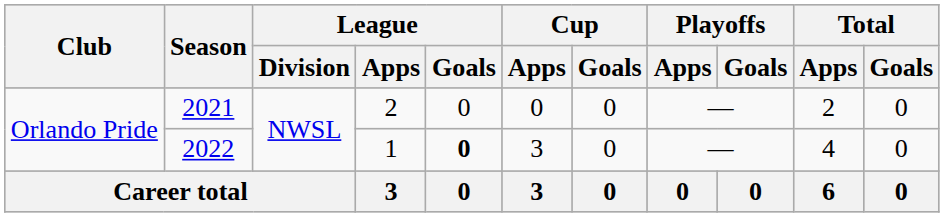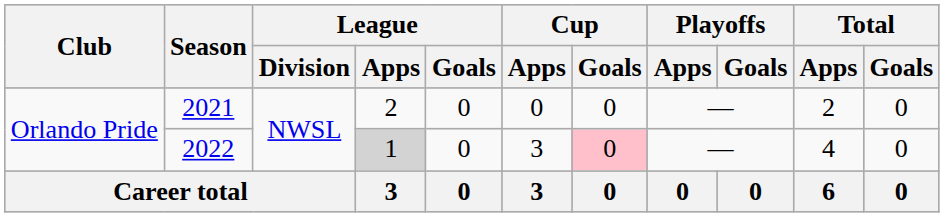(391, 149) no background -> (391, 149) lightgrey background
(464, 149) bold -> (464, 149) normal
(610, 149) no background -> (610, 149) pink background
